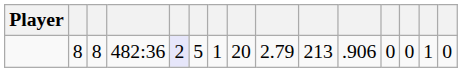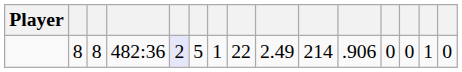(241, 51) 20 -> (241, 51) 22
(277, 51) 2.79 -> (277, 51) 2.49
(318, 51) 213 -> (318, 51) 214
